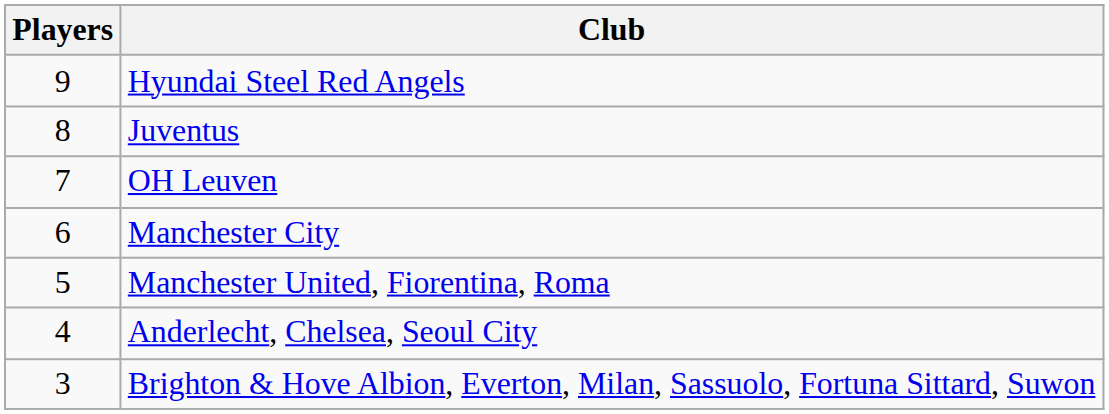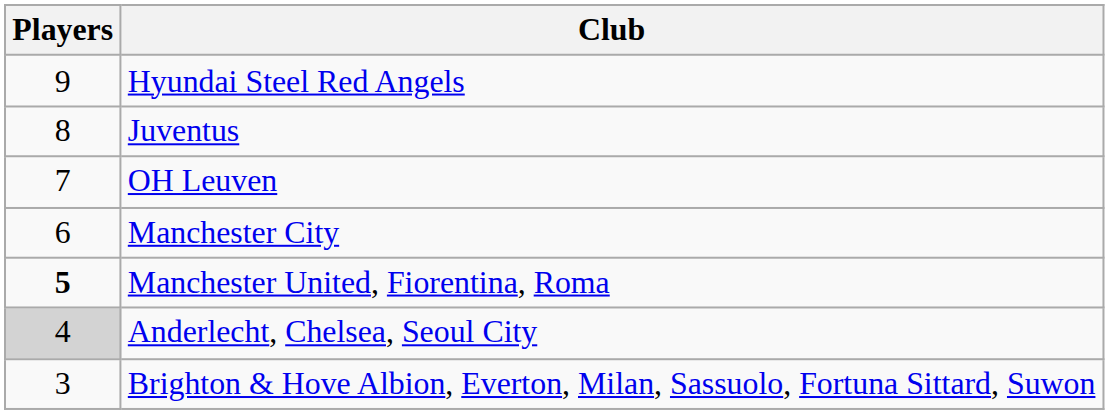(63, 282) normal -> (63, 282) bold
(63, 332) no background -> (63, 332) lightgrey background
